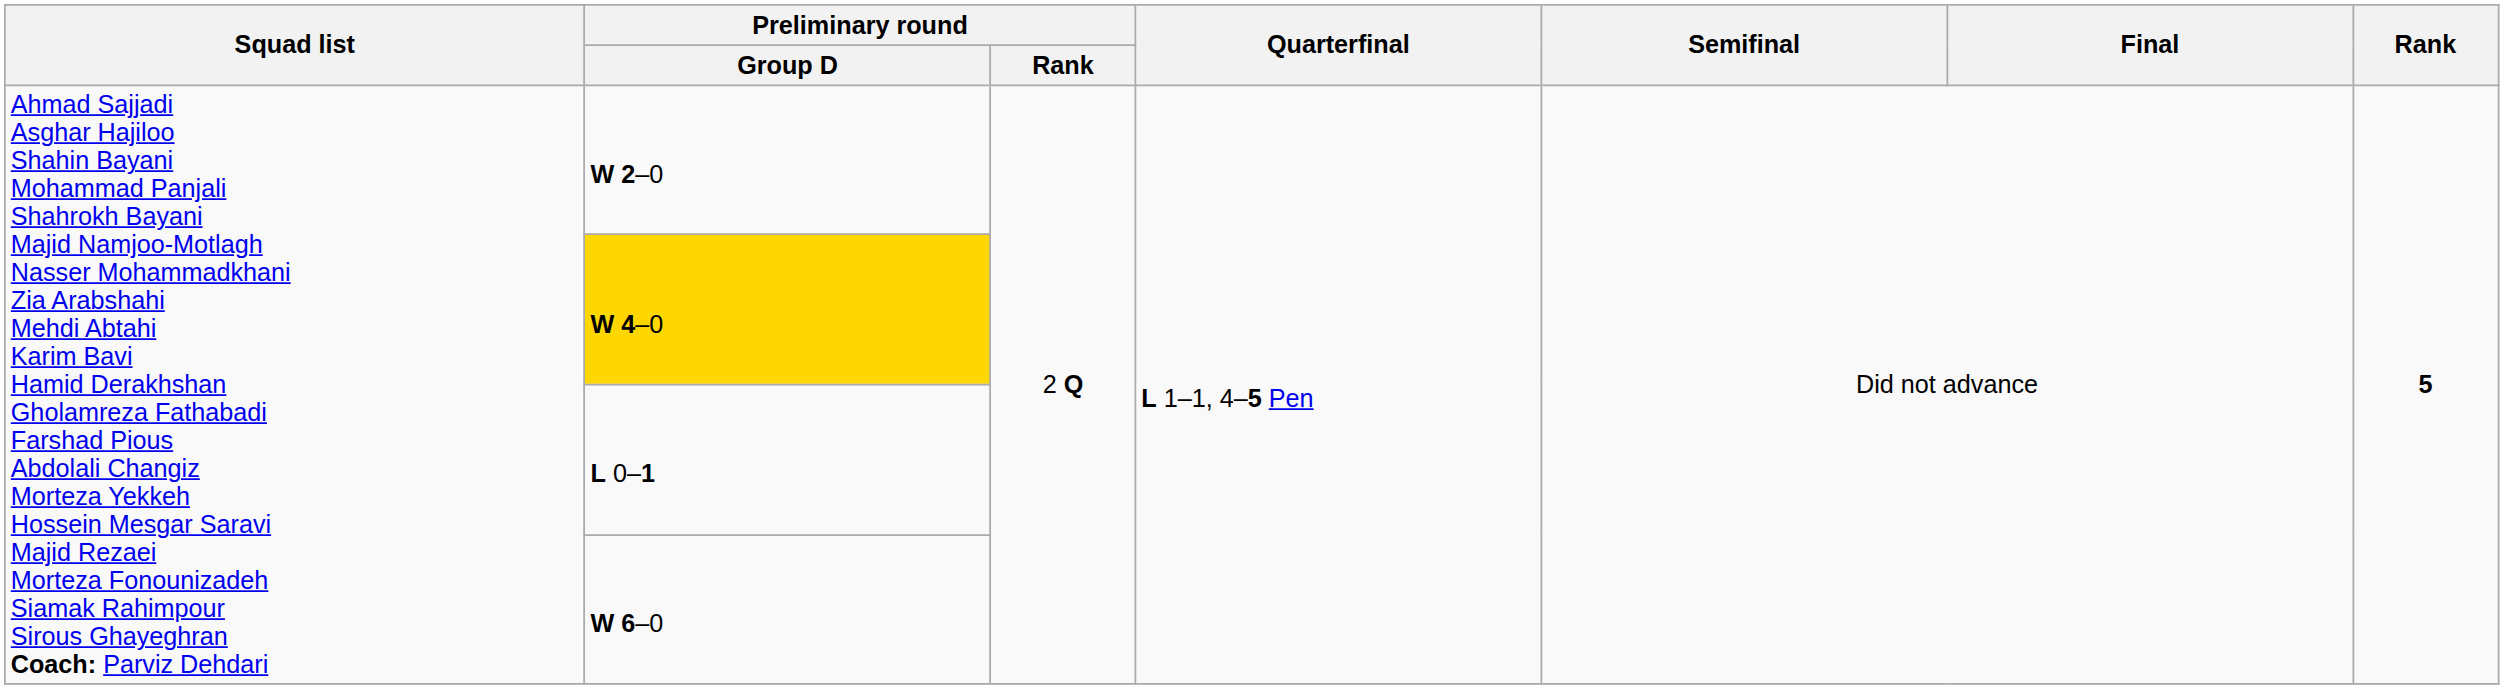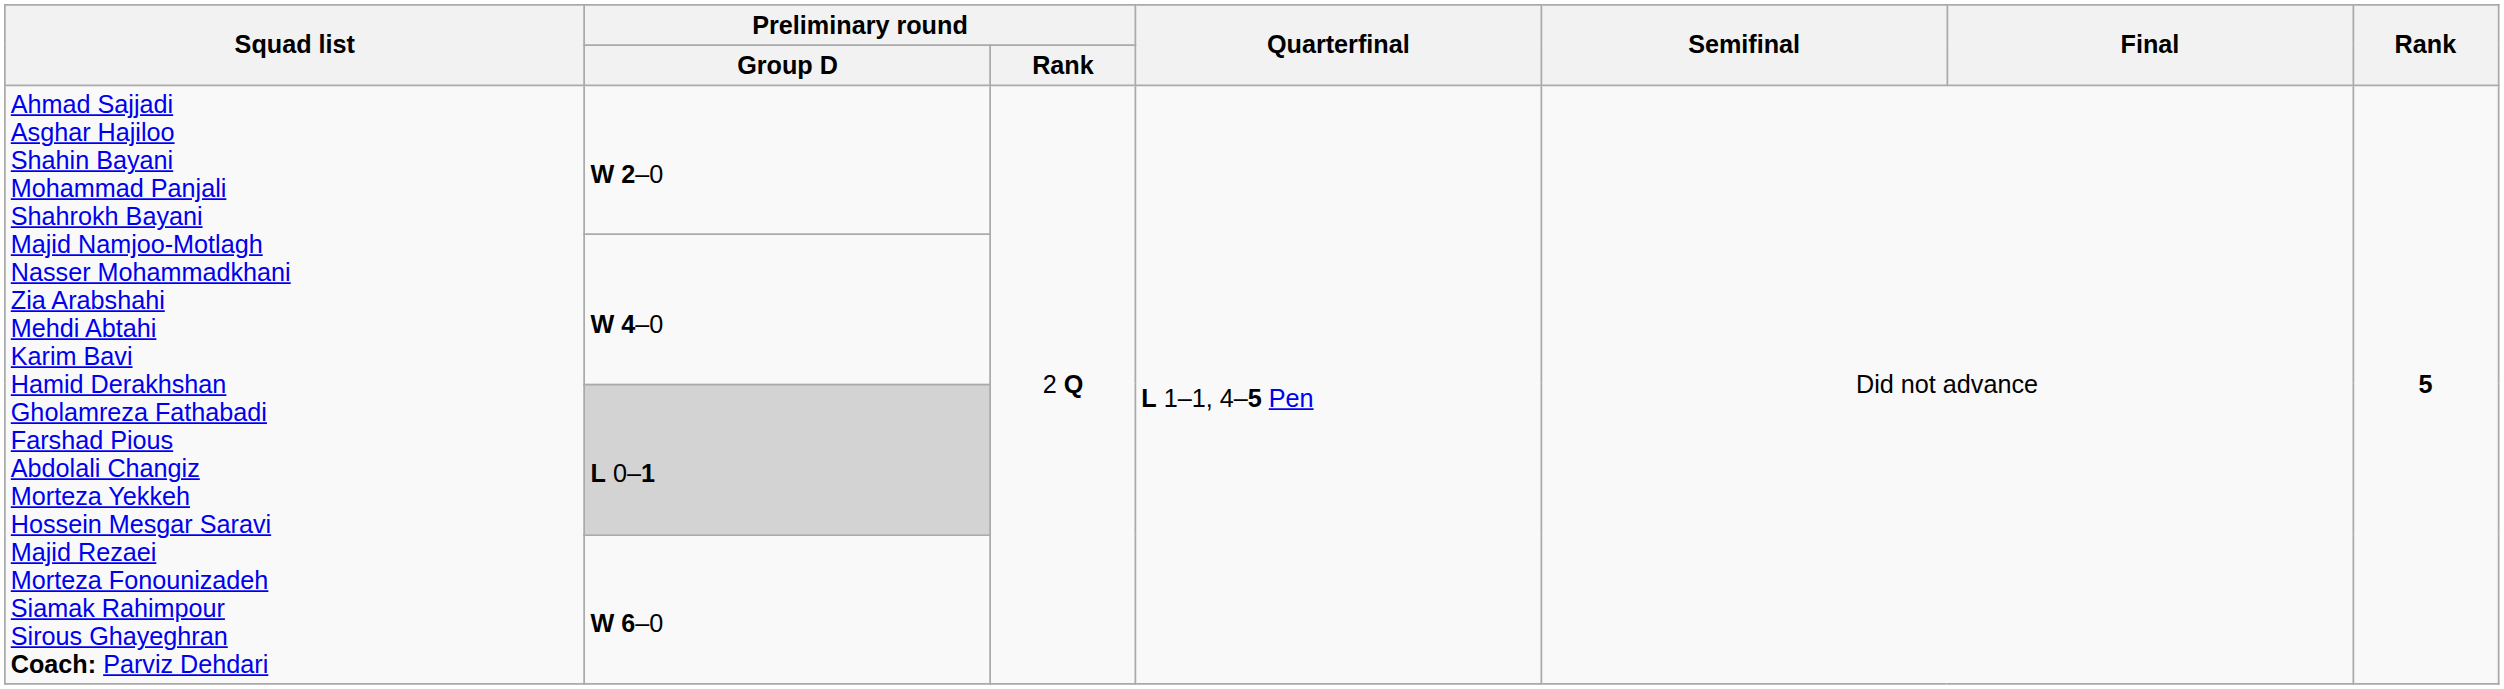(627, 324) gold background -> (627, 324) no background
(623, 474) no background -> (623, 474) lightgrey background
